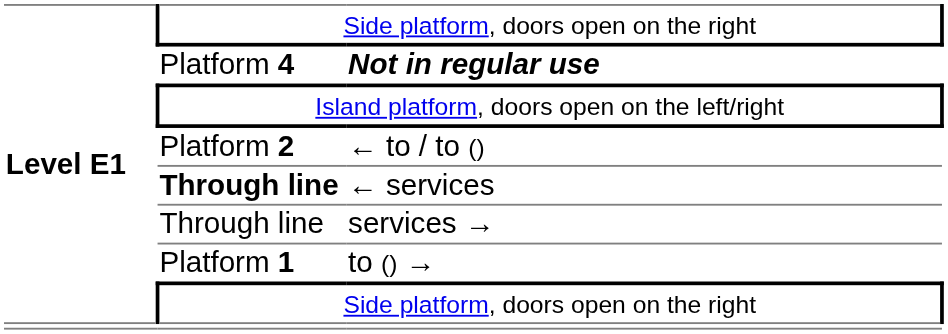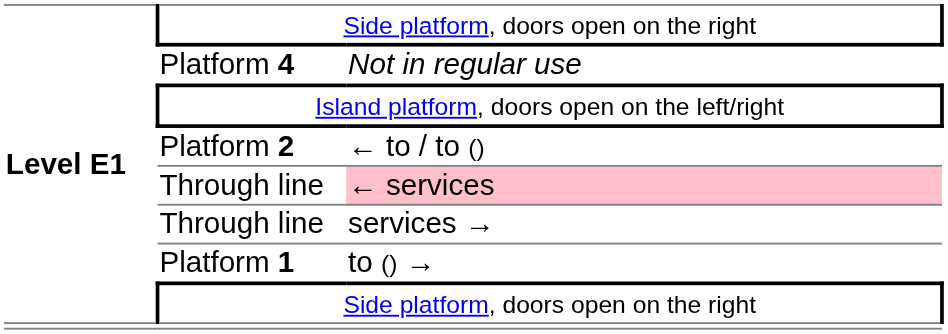(474, 64) bold -> (465, 64) normal
(249, 184) bold -> (242, 184) normal
(421, 184) no background -> (421, 184) pink background
